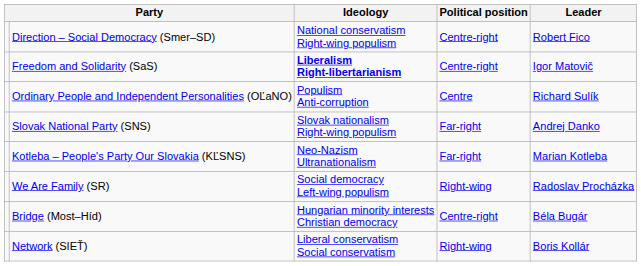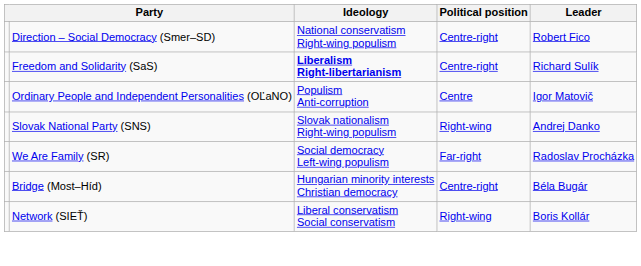(563, 66) Igor Matovič -> (566, 66) Richard Sulík
(566, 96) Richard Sulík -> (563, 96) Igor Matovič
(460, 126) Far-right -> (466, 126) Right-wing
- row: (129, 156)
(466, 186) Right-wing -> (460, 156) Far-right
